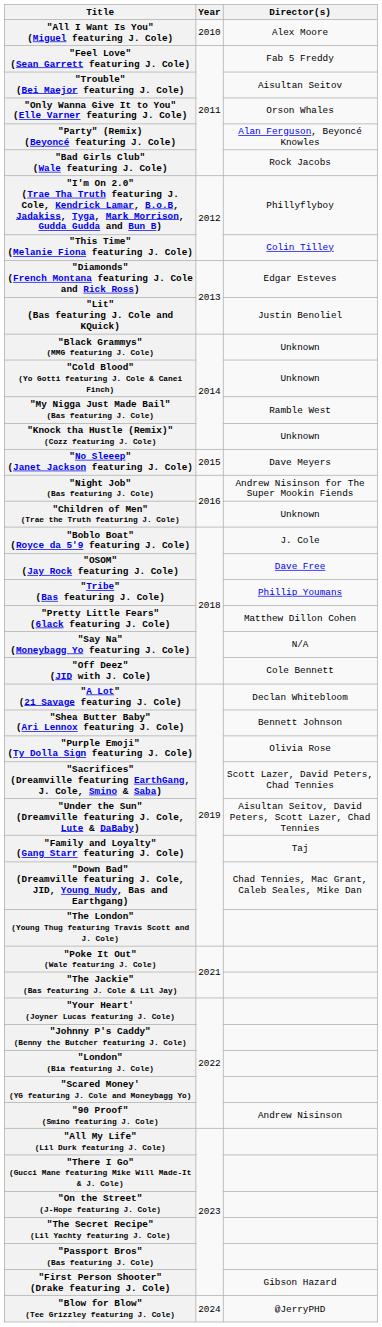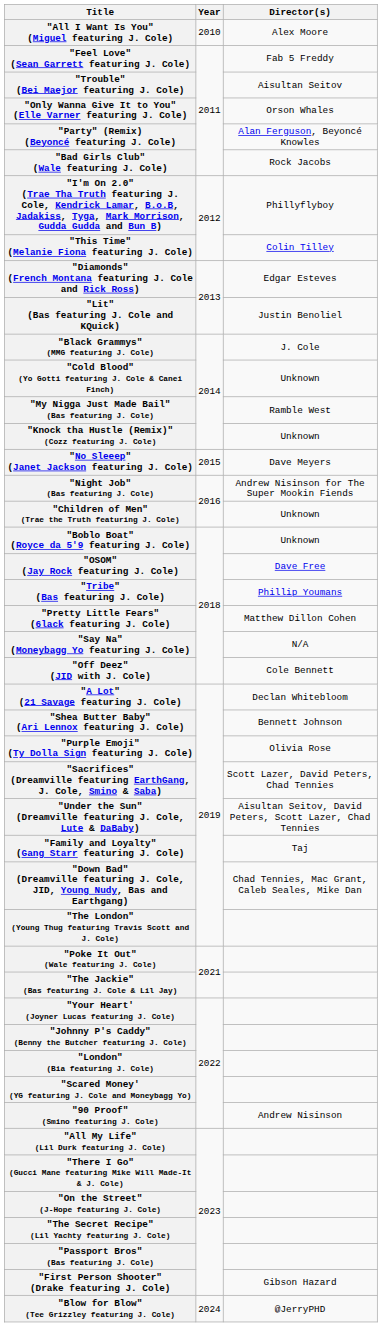(300, 347) Unknown -> (300, 347) J. Cole
(300, 540) J. Cole -> (300, 540) Unknown
